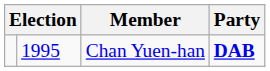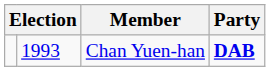(41, 50) 1995 -> (41, 50) 1993
